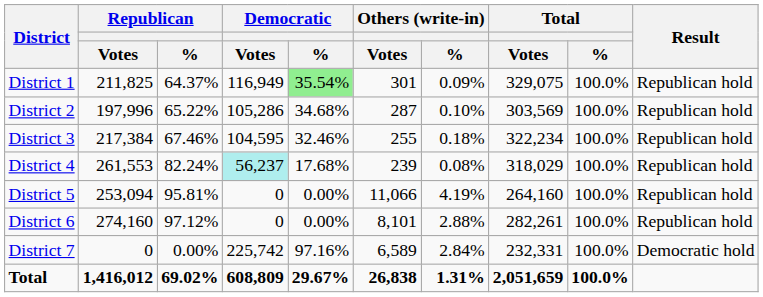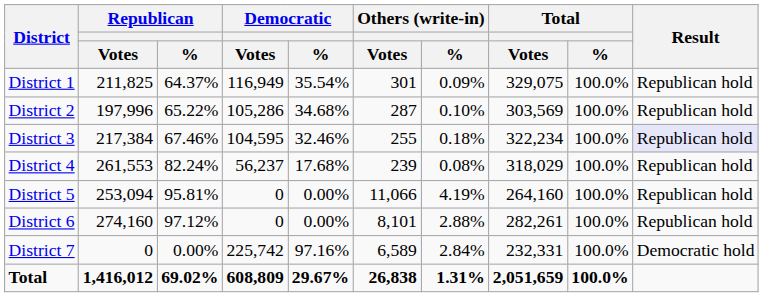(322, 82) lightgreen background -> (322, 82) no background
(695, 138) no background -> (695, 138) lavender background
(260, 166) paleturquoise background -> (260, 166) no background
